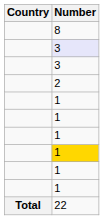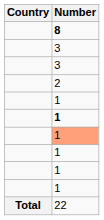(57, 30) normal -> (57, 30) bold
(57, 48) lavender background -> (57, 48) no background
(57, 118) normal -> (57, 118) bold
(57, 135) no background -> (57, 135) lightsalmon background
(57, 153) gold background -> (57, 153) no background
